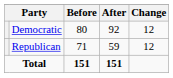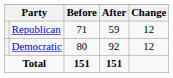rows swapped: (37, 30) <-> (36, 47)
